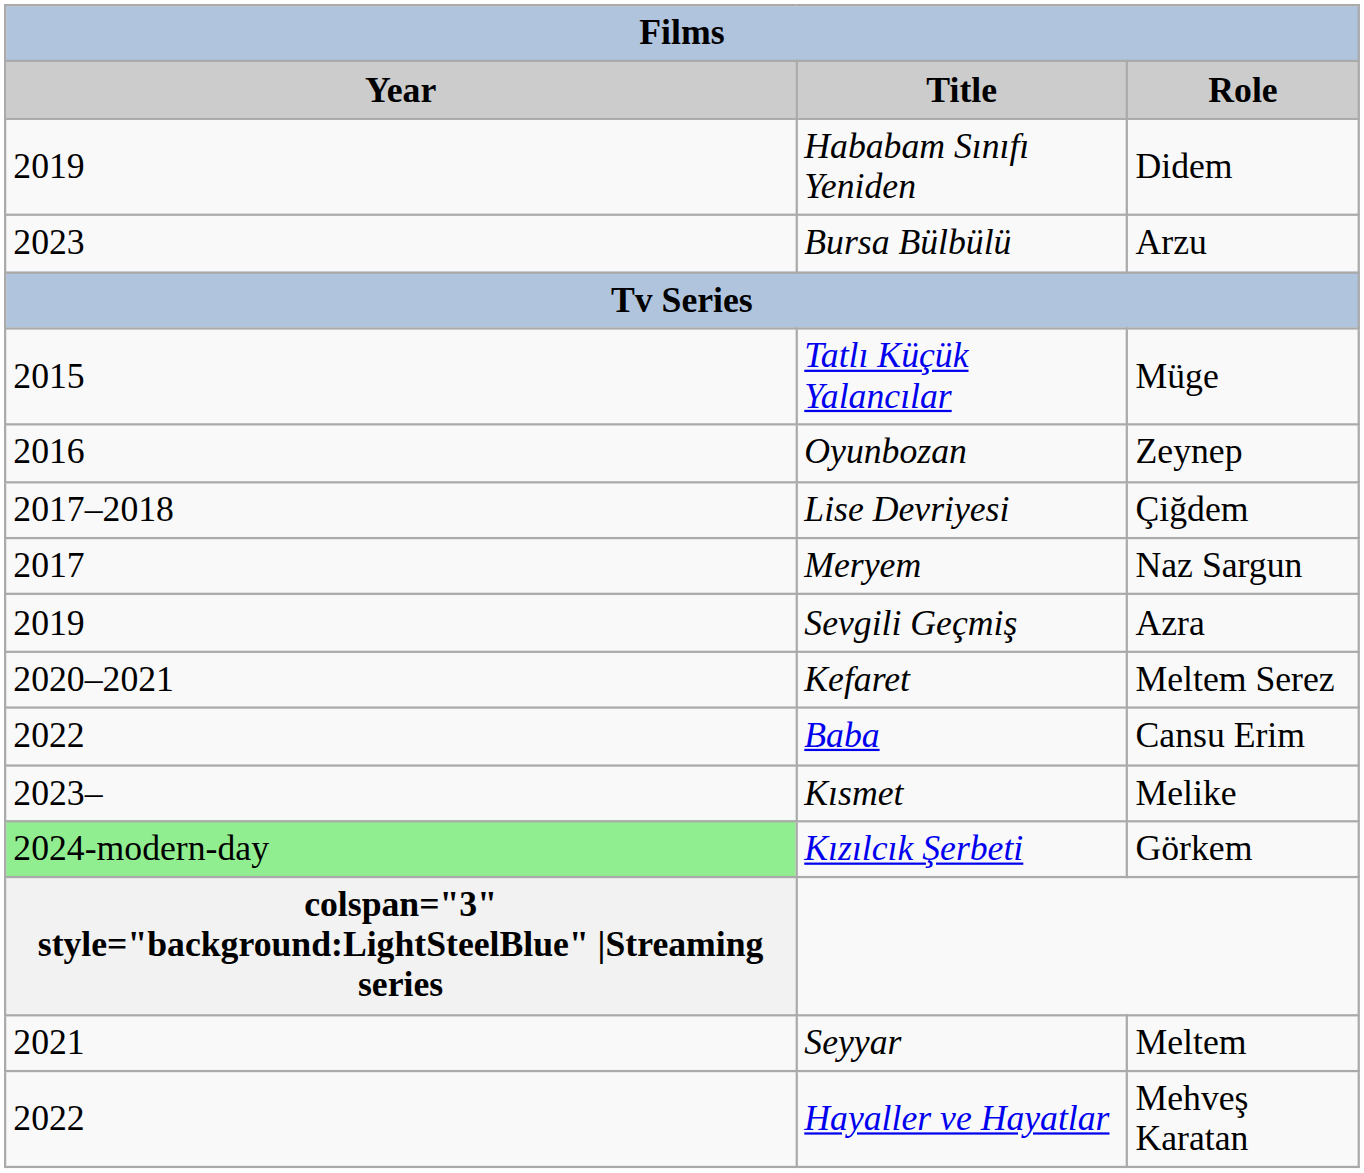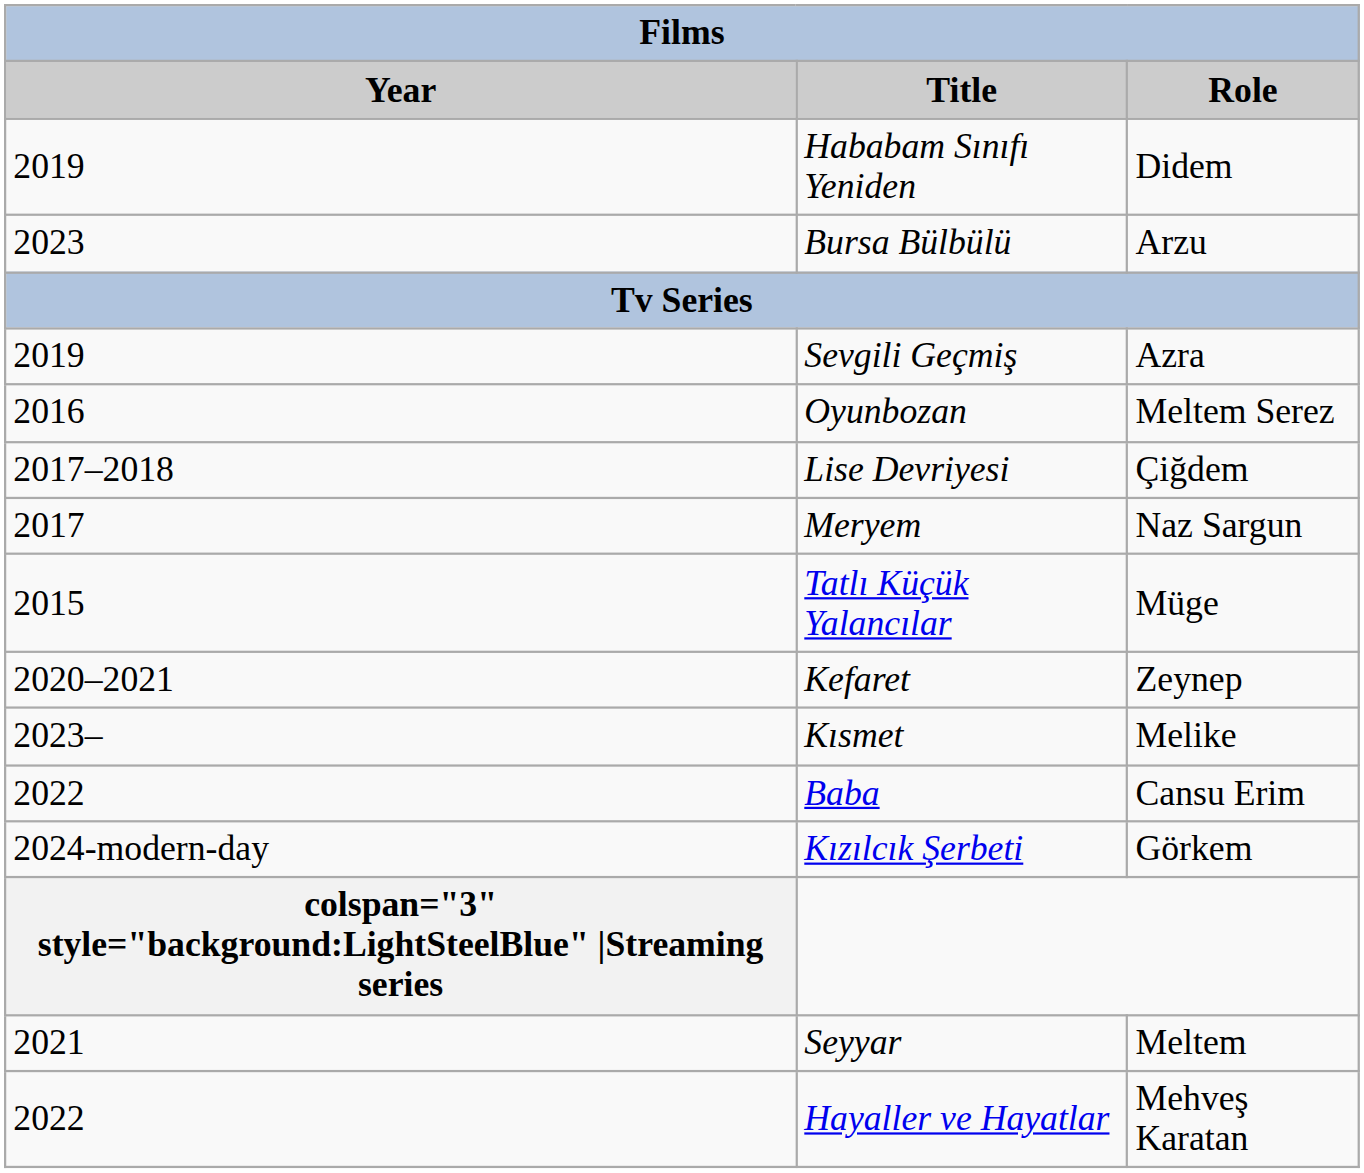rows swapped: (886, 375) <-> (911, 622)
(1189, 452) Zeynep -> (1235, 412) Meltem Serez
(1235, 678) Meltem Serez -> (1189, 678) Zeynep
rows swapped: (842, 735) <-> (854, 792)
(141, 848) lightgreen background -> (141, 848) no background
